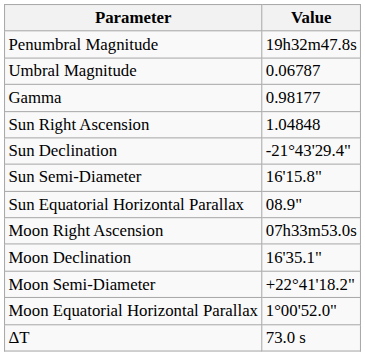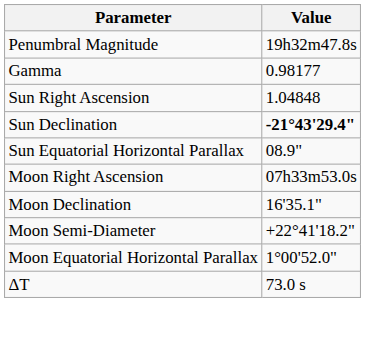- row: (73, 71)
(308, 151) normal -> (310, 124) bold
- row: (75, 177)
